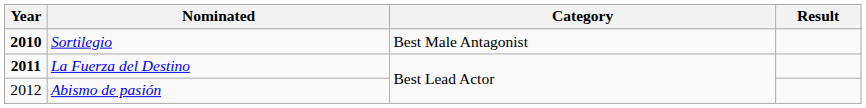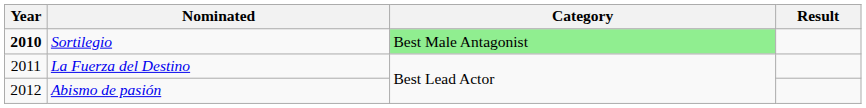(461, 41) no background -> (461, 41) lightgreen background
(26, 66) bold -> (26, 66) normal
